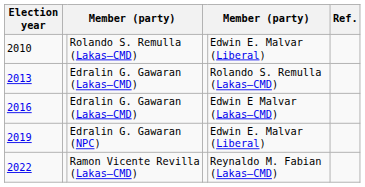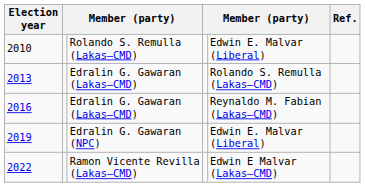(253, 108) Edwin E Malvar (Lakas–CMD) -> (266, 108) Reynaldo M. Fabian (Lakas–CMD)
(266, 167) Reynaldo M. Fabian (Lakas–CMD) -> (253, 167) Edwin E Malvar (Lakas–CMD)
